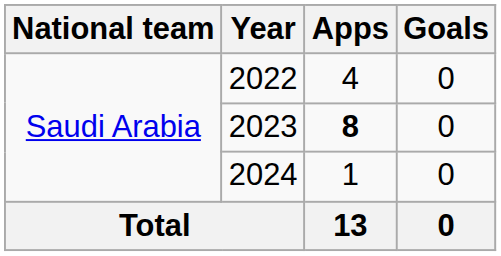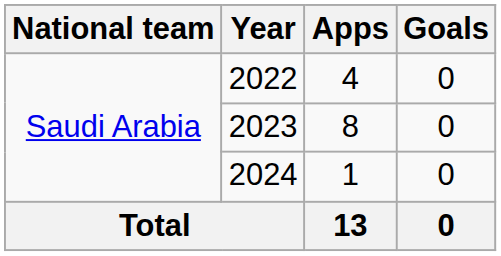(350, 126) bold -> (350, 126) normal
